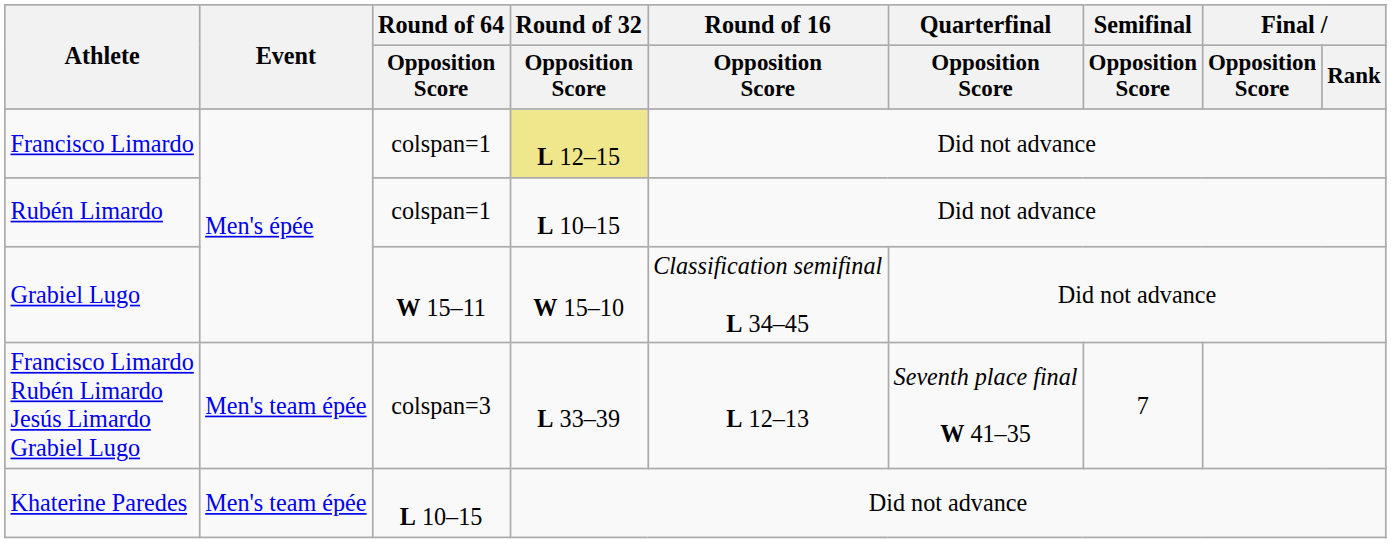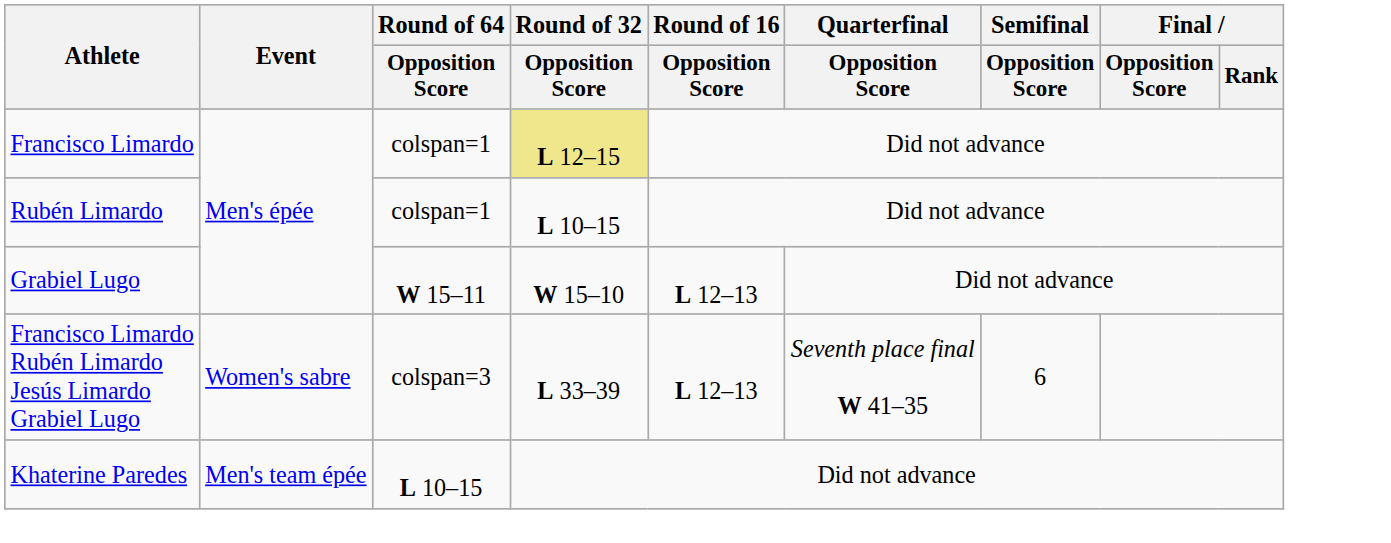(768, 294) Classification semifinal L 34–45 -> (716, 294) L 12–13
(286, 406) Men's team épée -> (278, 377) Women's sabre
(1143, 406) 7 -> (1040, 377) 6
